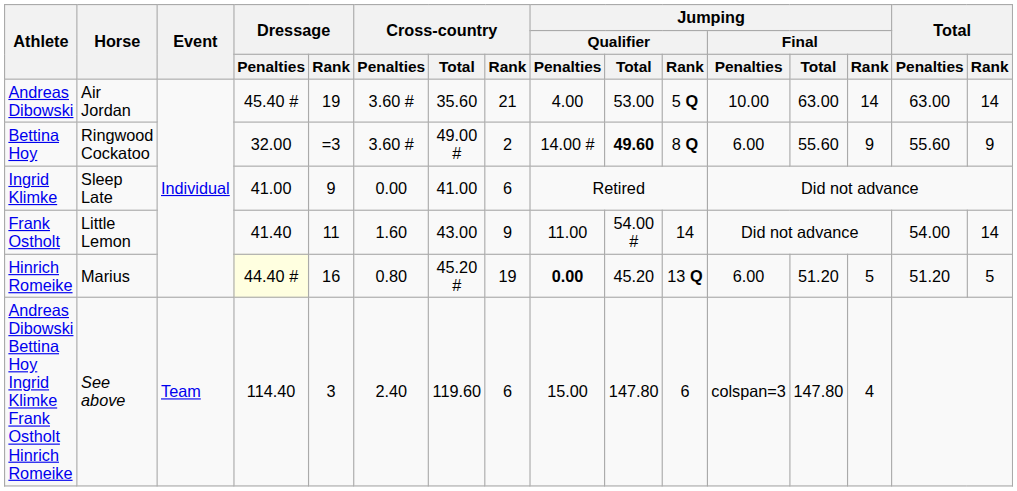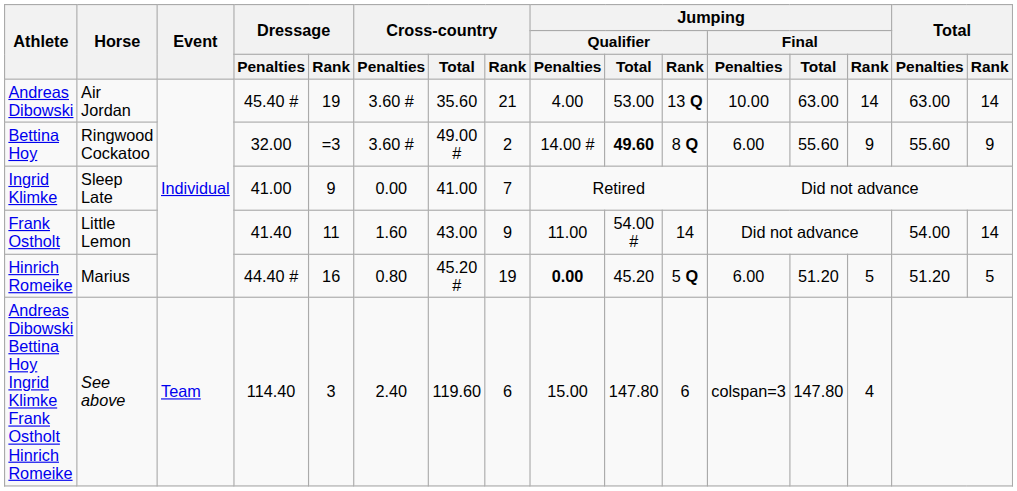(685, 101) 5 Q -> (685, 101) 13 Q
(507, 189) 6 -> (507, 189) 7
(271, 276) lightyellow background -> (271, 276) no background
(685, 276) 13 Q -> (685, 276) 5 Q
